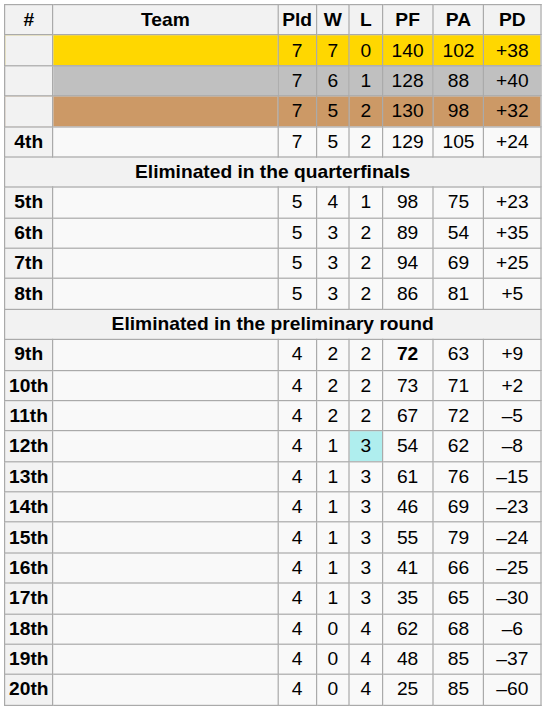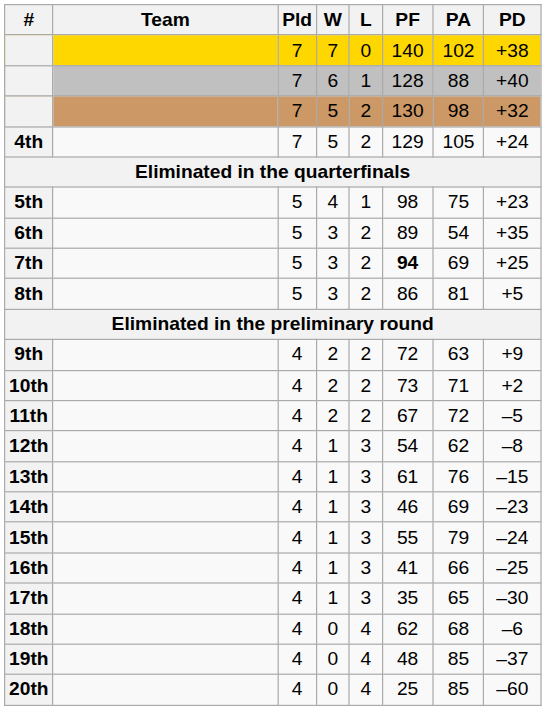(408, 263) normal -> (408, 263) bold
(408, 354) bold -> (408, 354) normal
(366, 446) paleturquoise background -> (366, 446) no background
